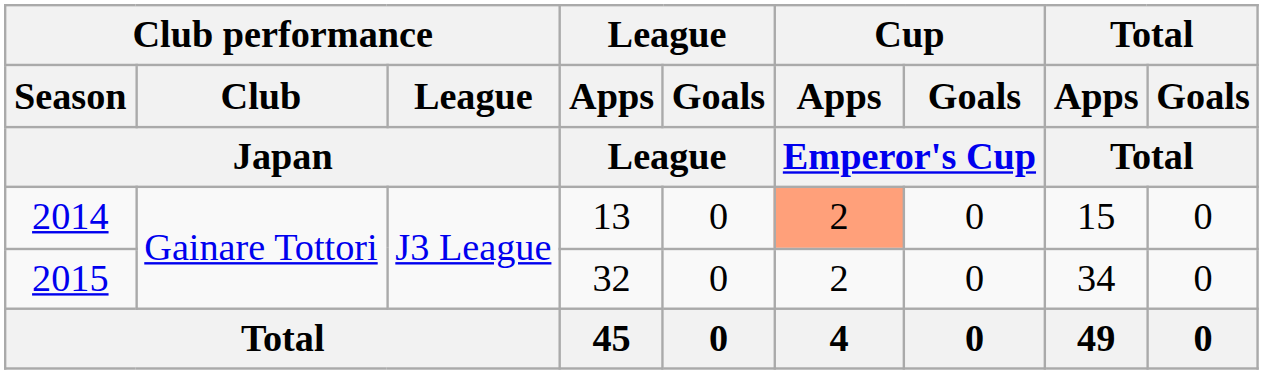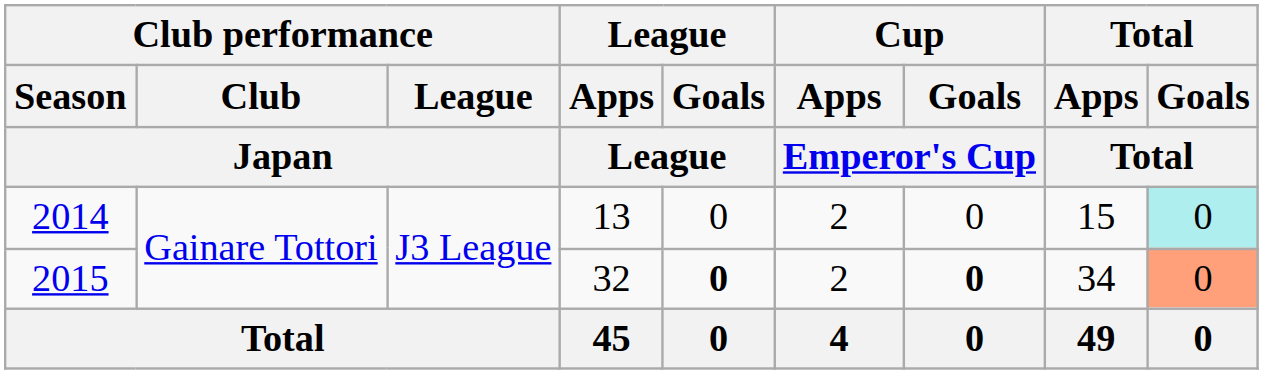(839, 216) lightsalmon background -> (839, 216) no background
(1203, 216) no background -> (1203, 216) paleturquoise background
(718, 277) normal -> (718, 277) bold
(974, 277) normal -> (974, 277) bold
(1203, 277) no background -> (1203, 277) lightsalmon background
